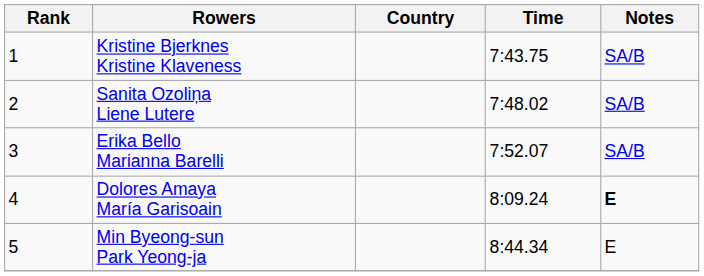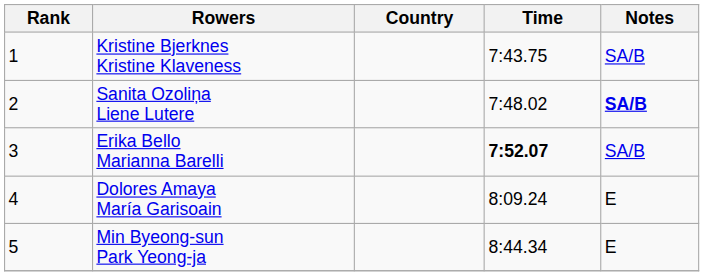(625, 103) normal -> (626, 103) bold
(519, 151) normal -> (518, 151) bold
(610, 199) bold -> (611, 199) normal
